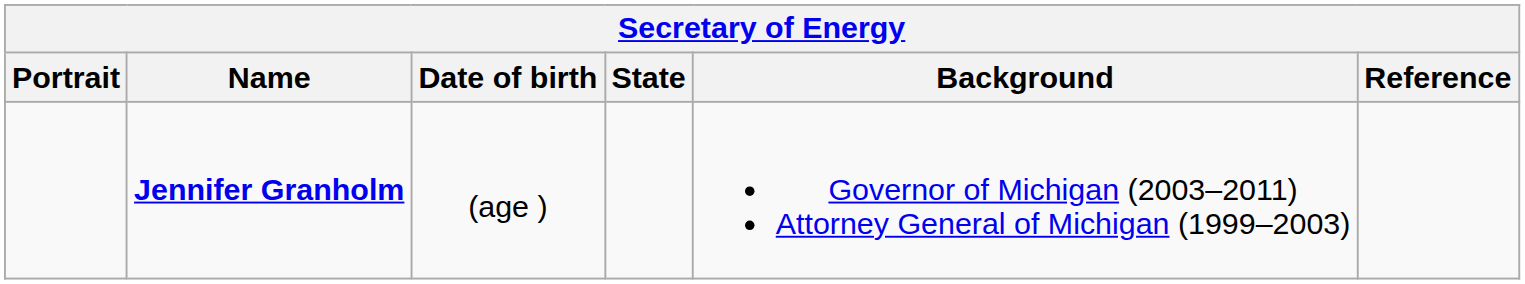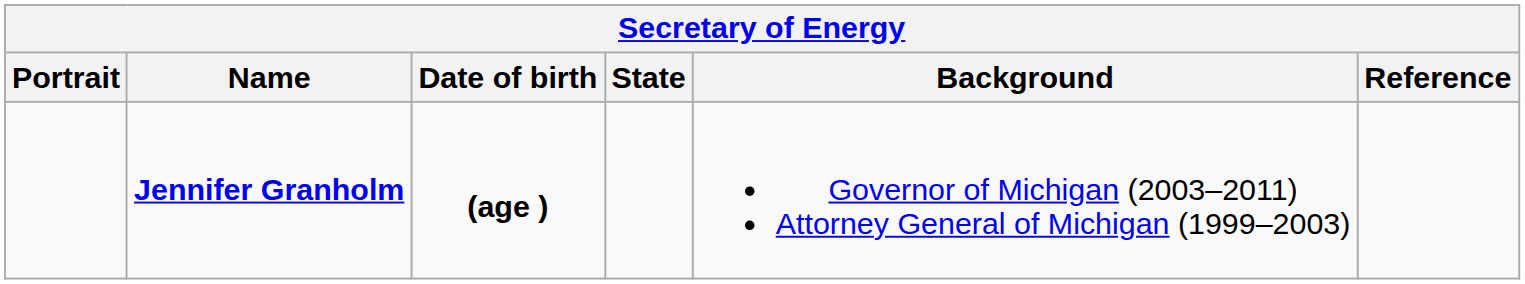(508, 206) normal -> (508, 206) bold
